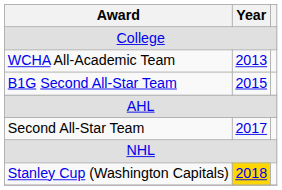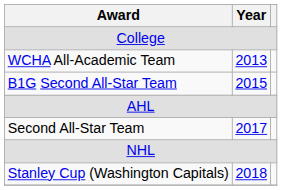(251, 173) gold background -> (251, 173) no background
